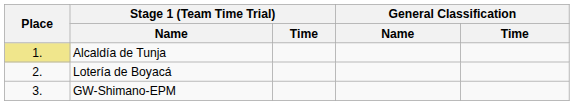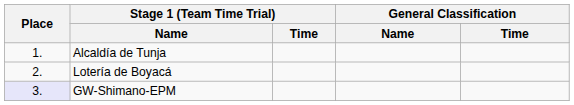(37, 53) khaki background -> (37, 53) no background
(37, 91) no background -> (37, 91) lavender background
